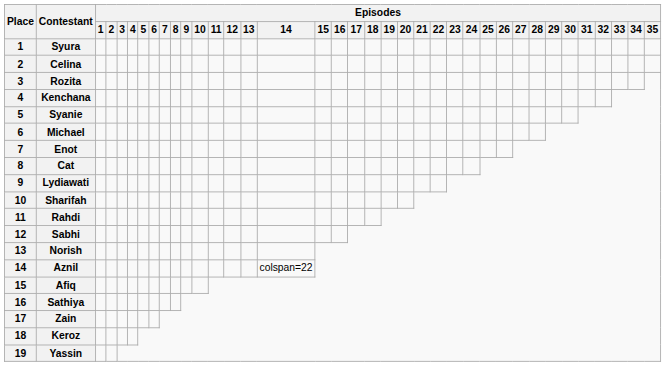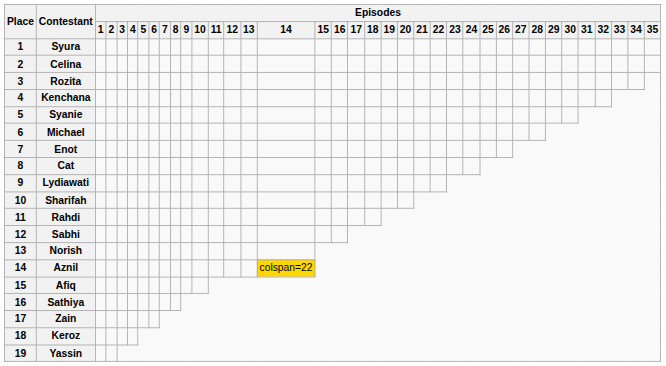(286, 268) no background -> (286, 268) gold background
